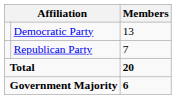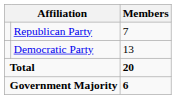rows swapped: (54, 31) <-> (53, 49)
